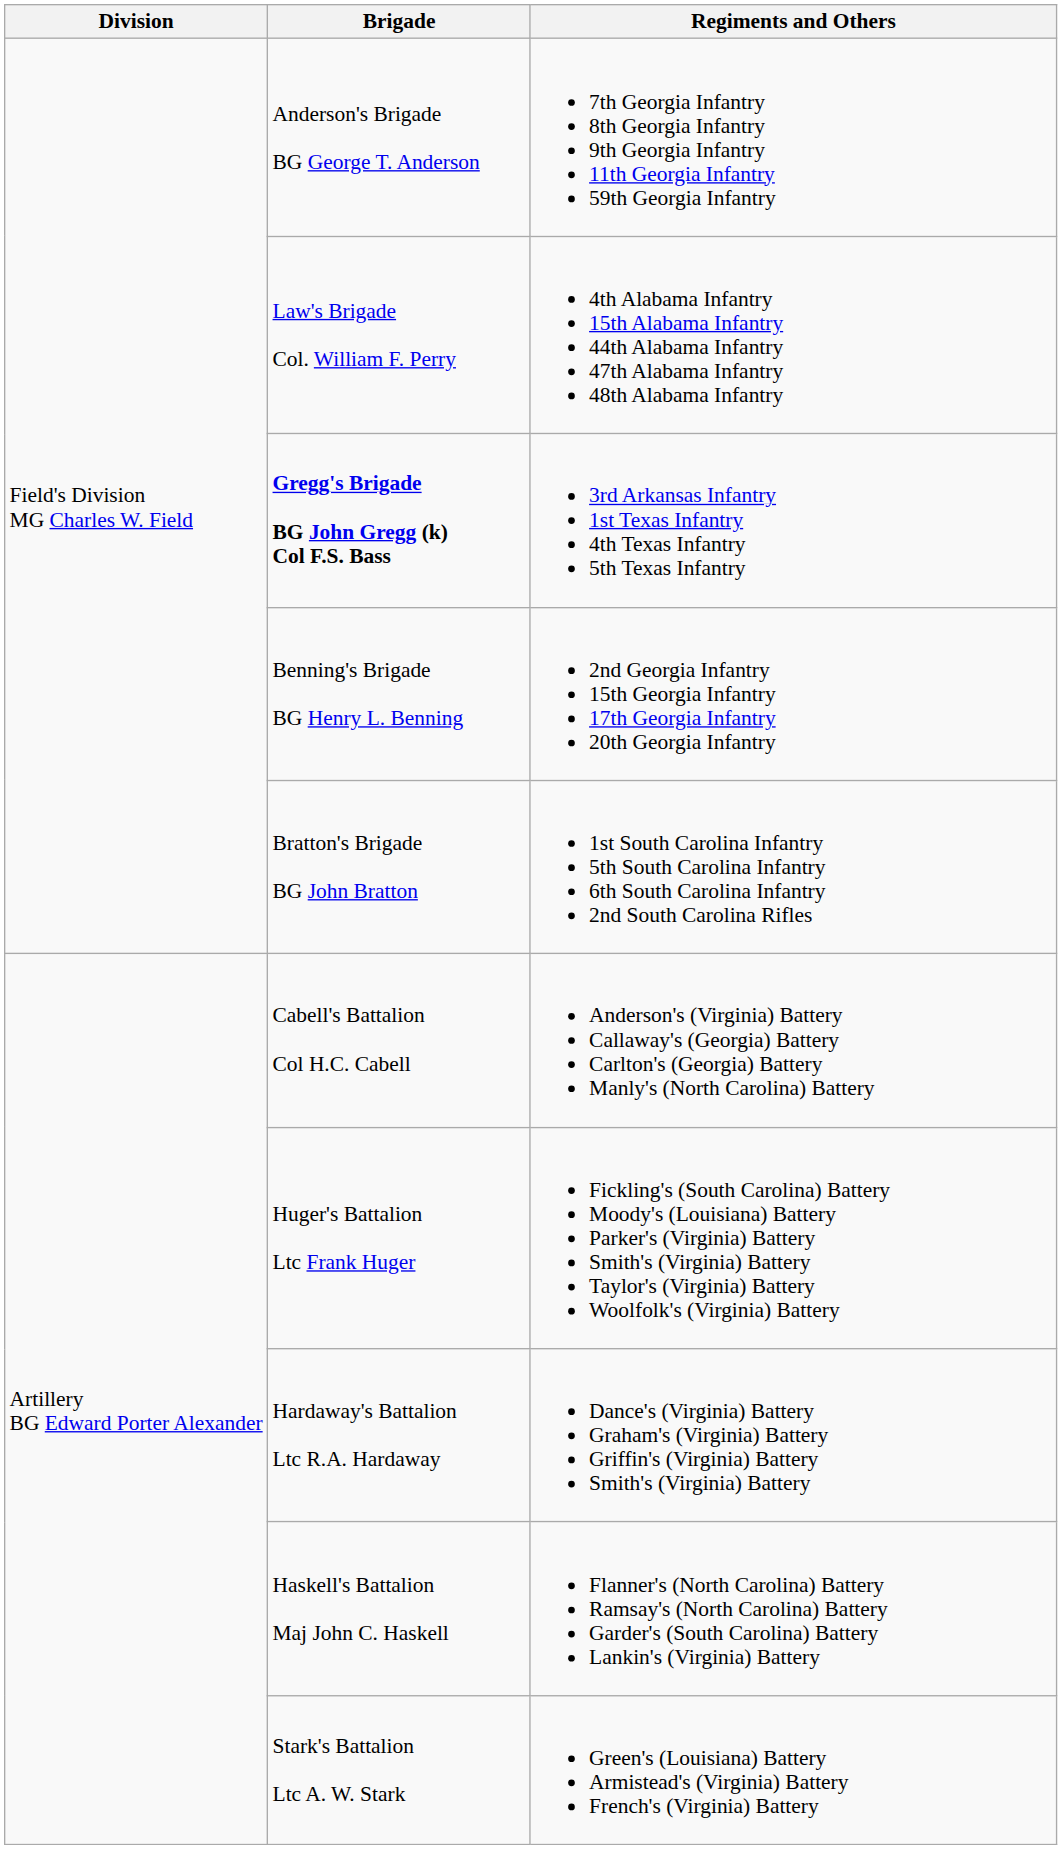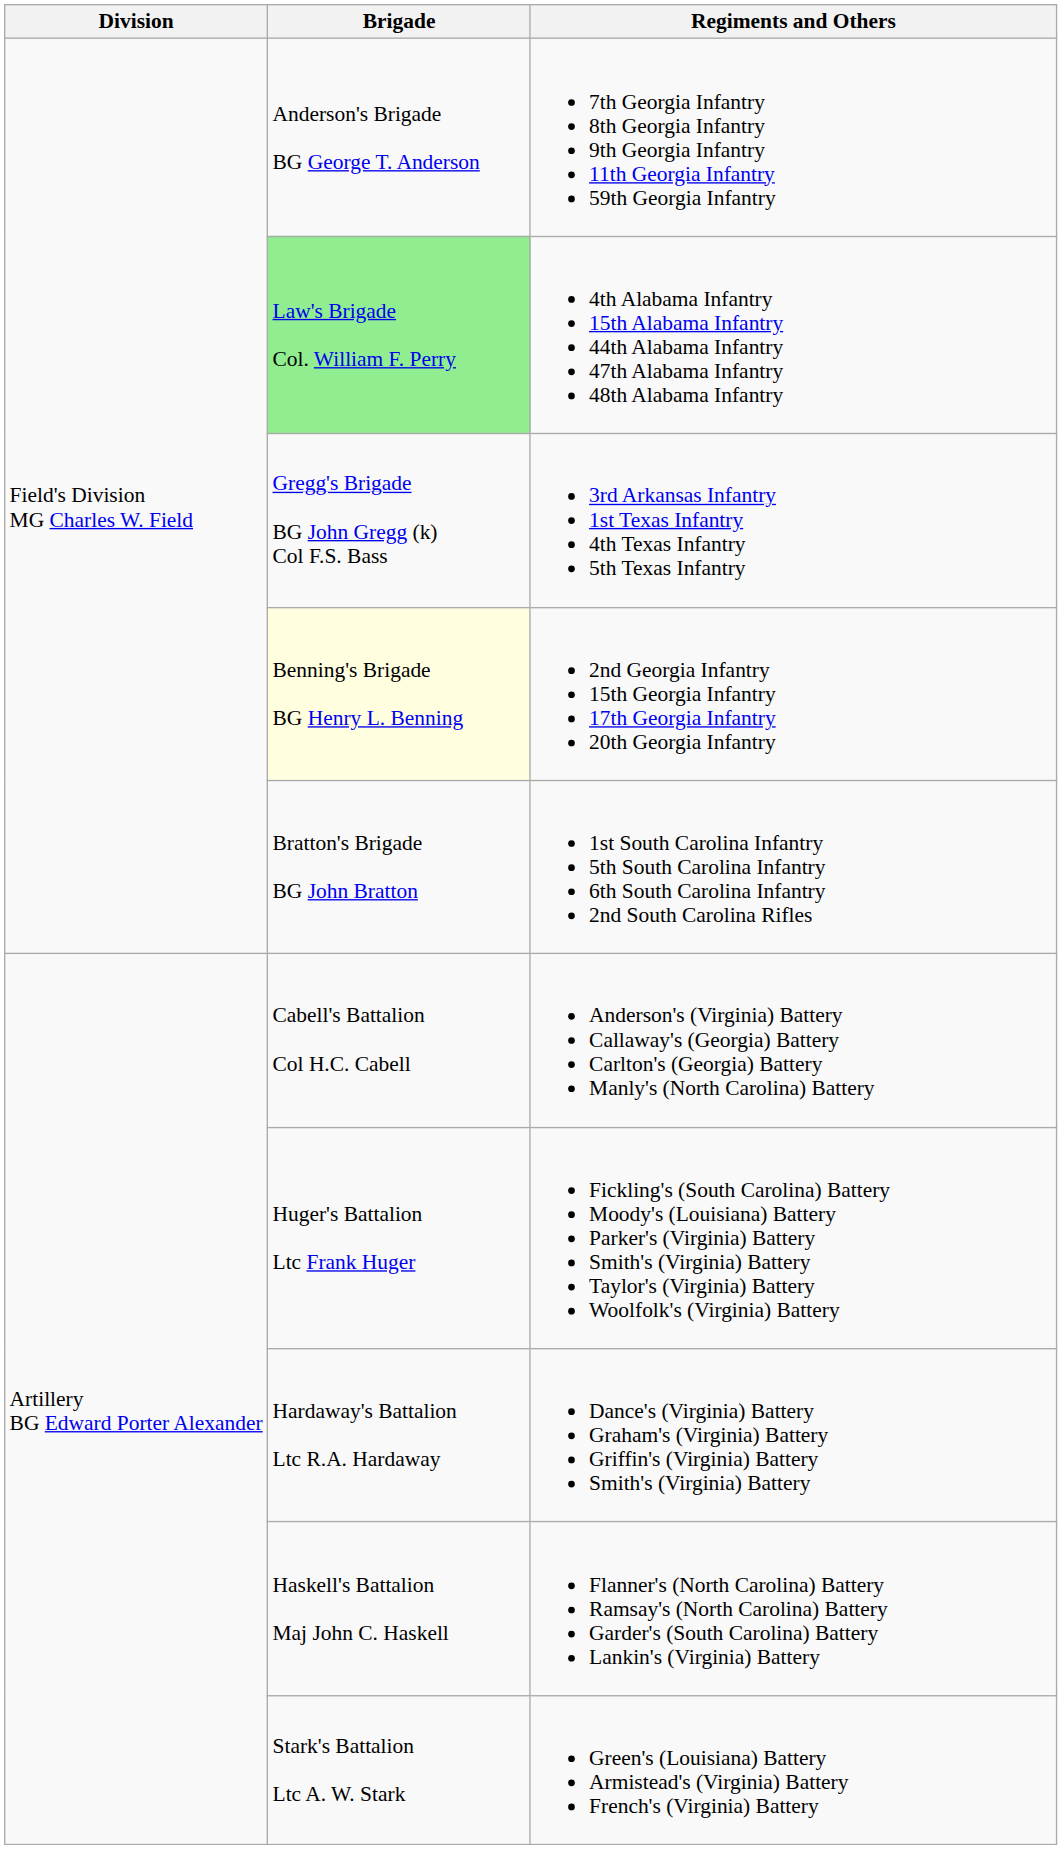(364, 334) no background -> (364, 334) lightgreen background
(360, 520) bold -> (355, 520) normal
(368, 693) no background -> (368, 693) lightyellow background
